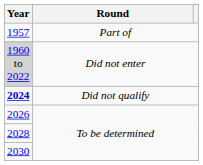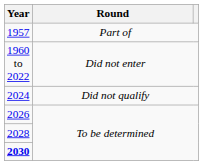(18, 64) lightgrey background -> (18, 64) no background
(18, 96) bold -> (18, 96) normal
(18, 151) normal -> (18, 151) bold
